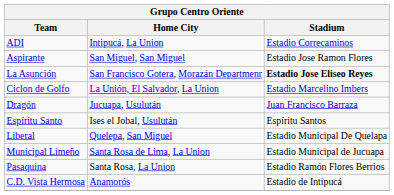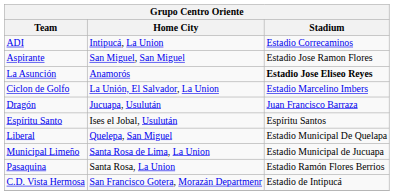(176, 74) San Francisco Gotera, Morazán Departmenr -> (110, 74) Anamorós
(110, 182) Anamorós -> (176, 182) San Francisco Gotera, Morazán Departmenr
